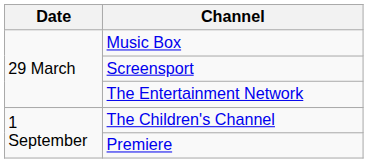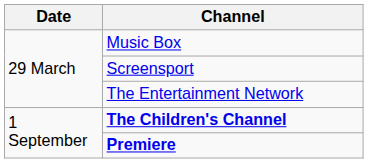(191, 119) normal -> (196, 119) bold
(139, 145) normal -> (141, 145) bold
